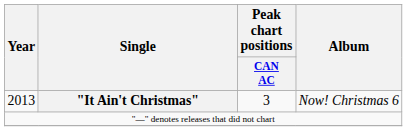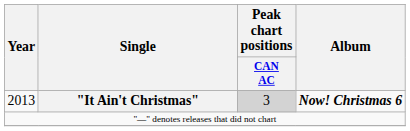(266, 101) no background -> (266, 101) lightgrey background
(349, 101) normal -> (350, 101) bold
